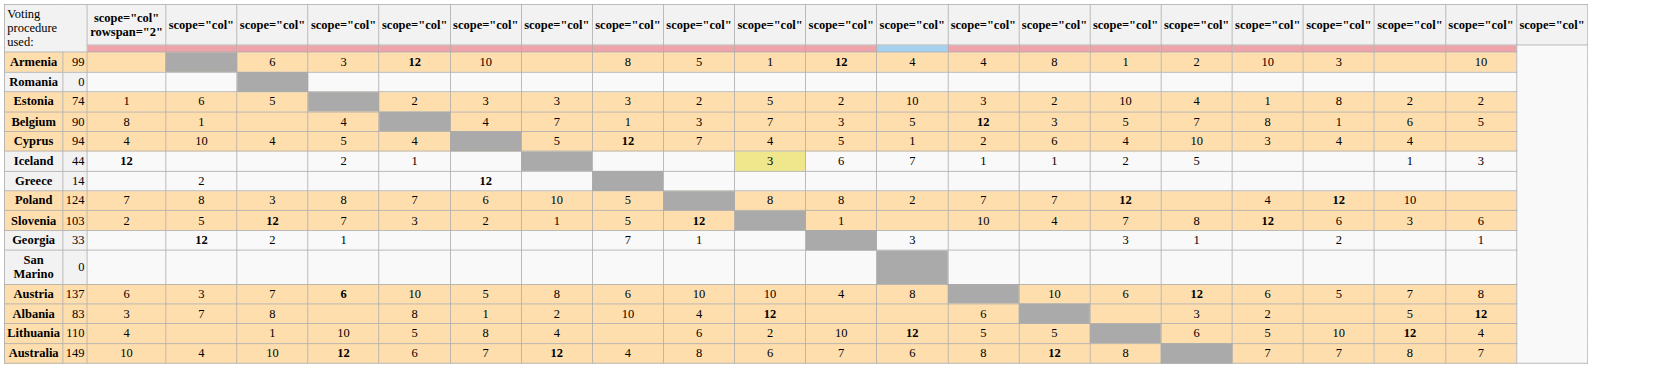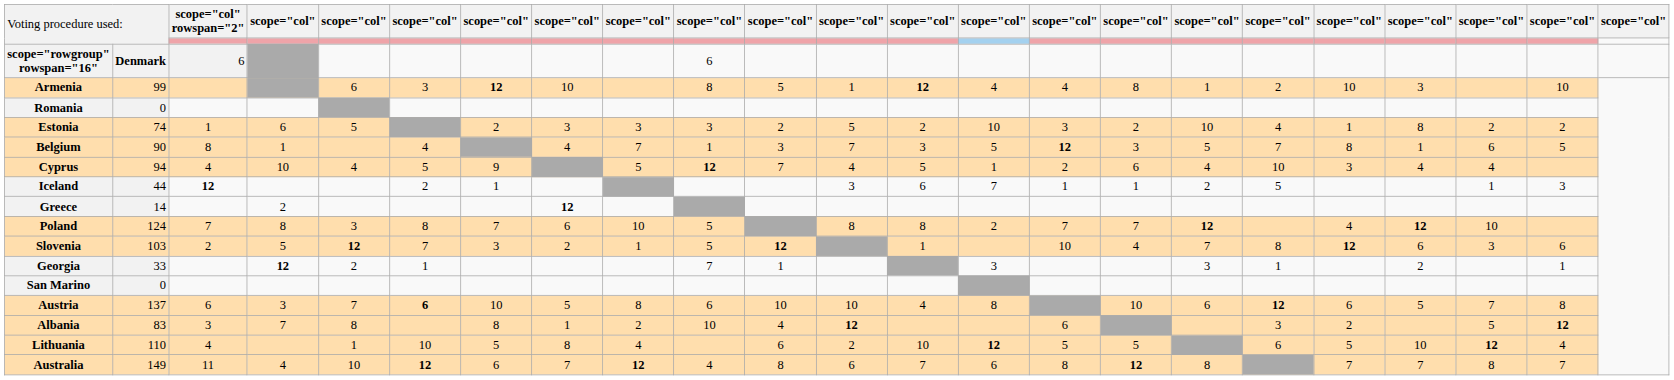+ row: (58, 61)
(415, 141) 4 -> (496, 166) 9
(770, 161) khaki background -> (852, 186) no background
(127, 353) 10 -> (208, 364) 11
